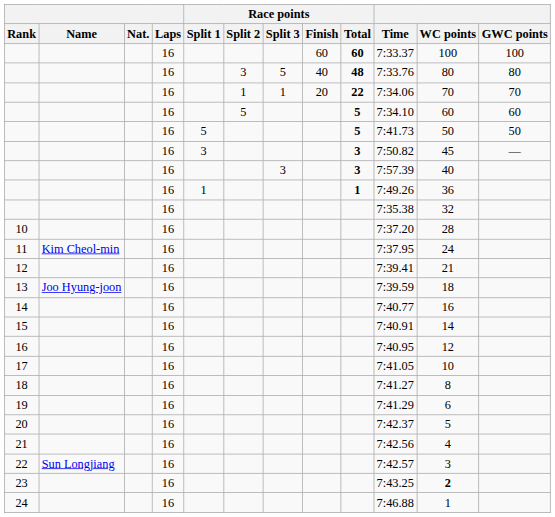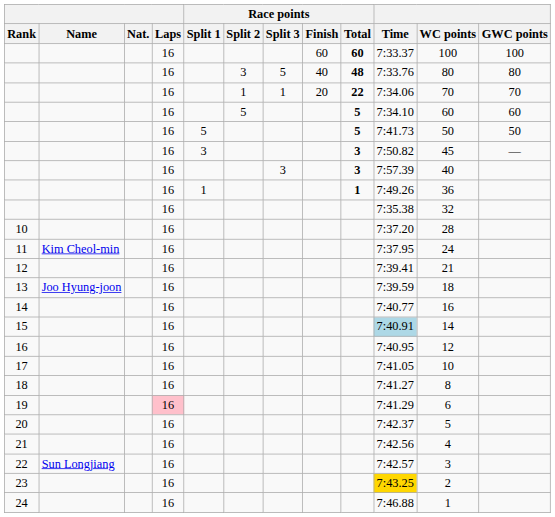(395, 326) no background -> (395, 326) lightblue background
(168, 405) no background -> (168, 405) pink background
(395, 483) no background -> (395, 483) gold background
(448, 483) bold -> (448, 483) normal
